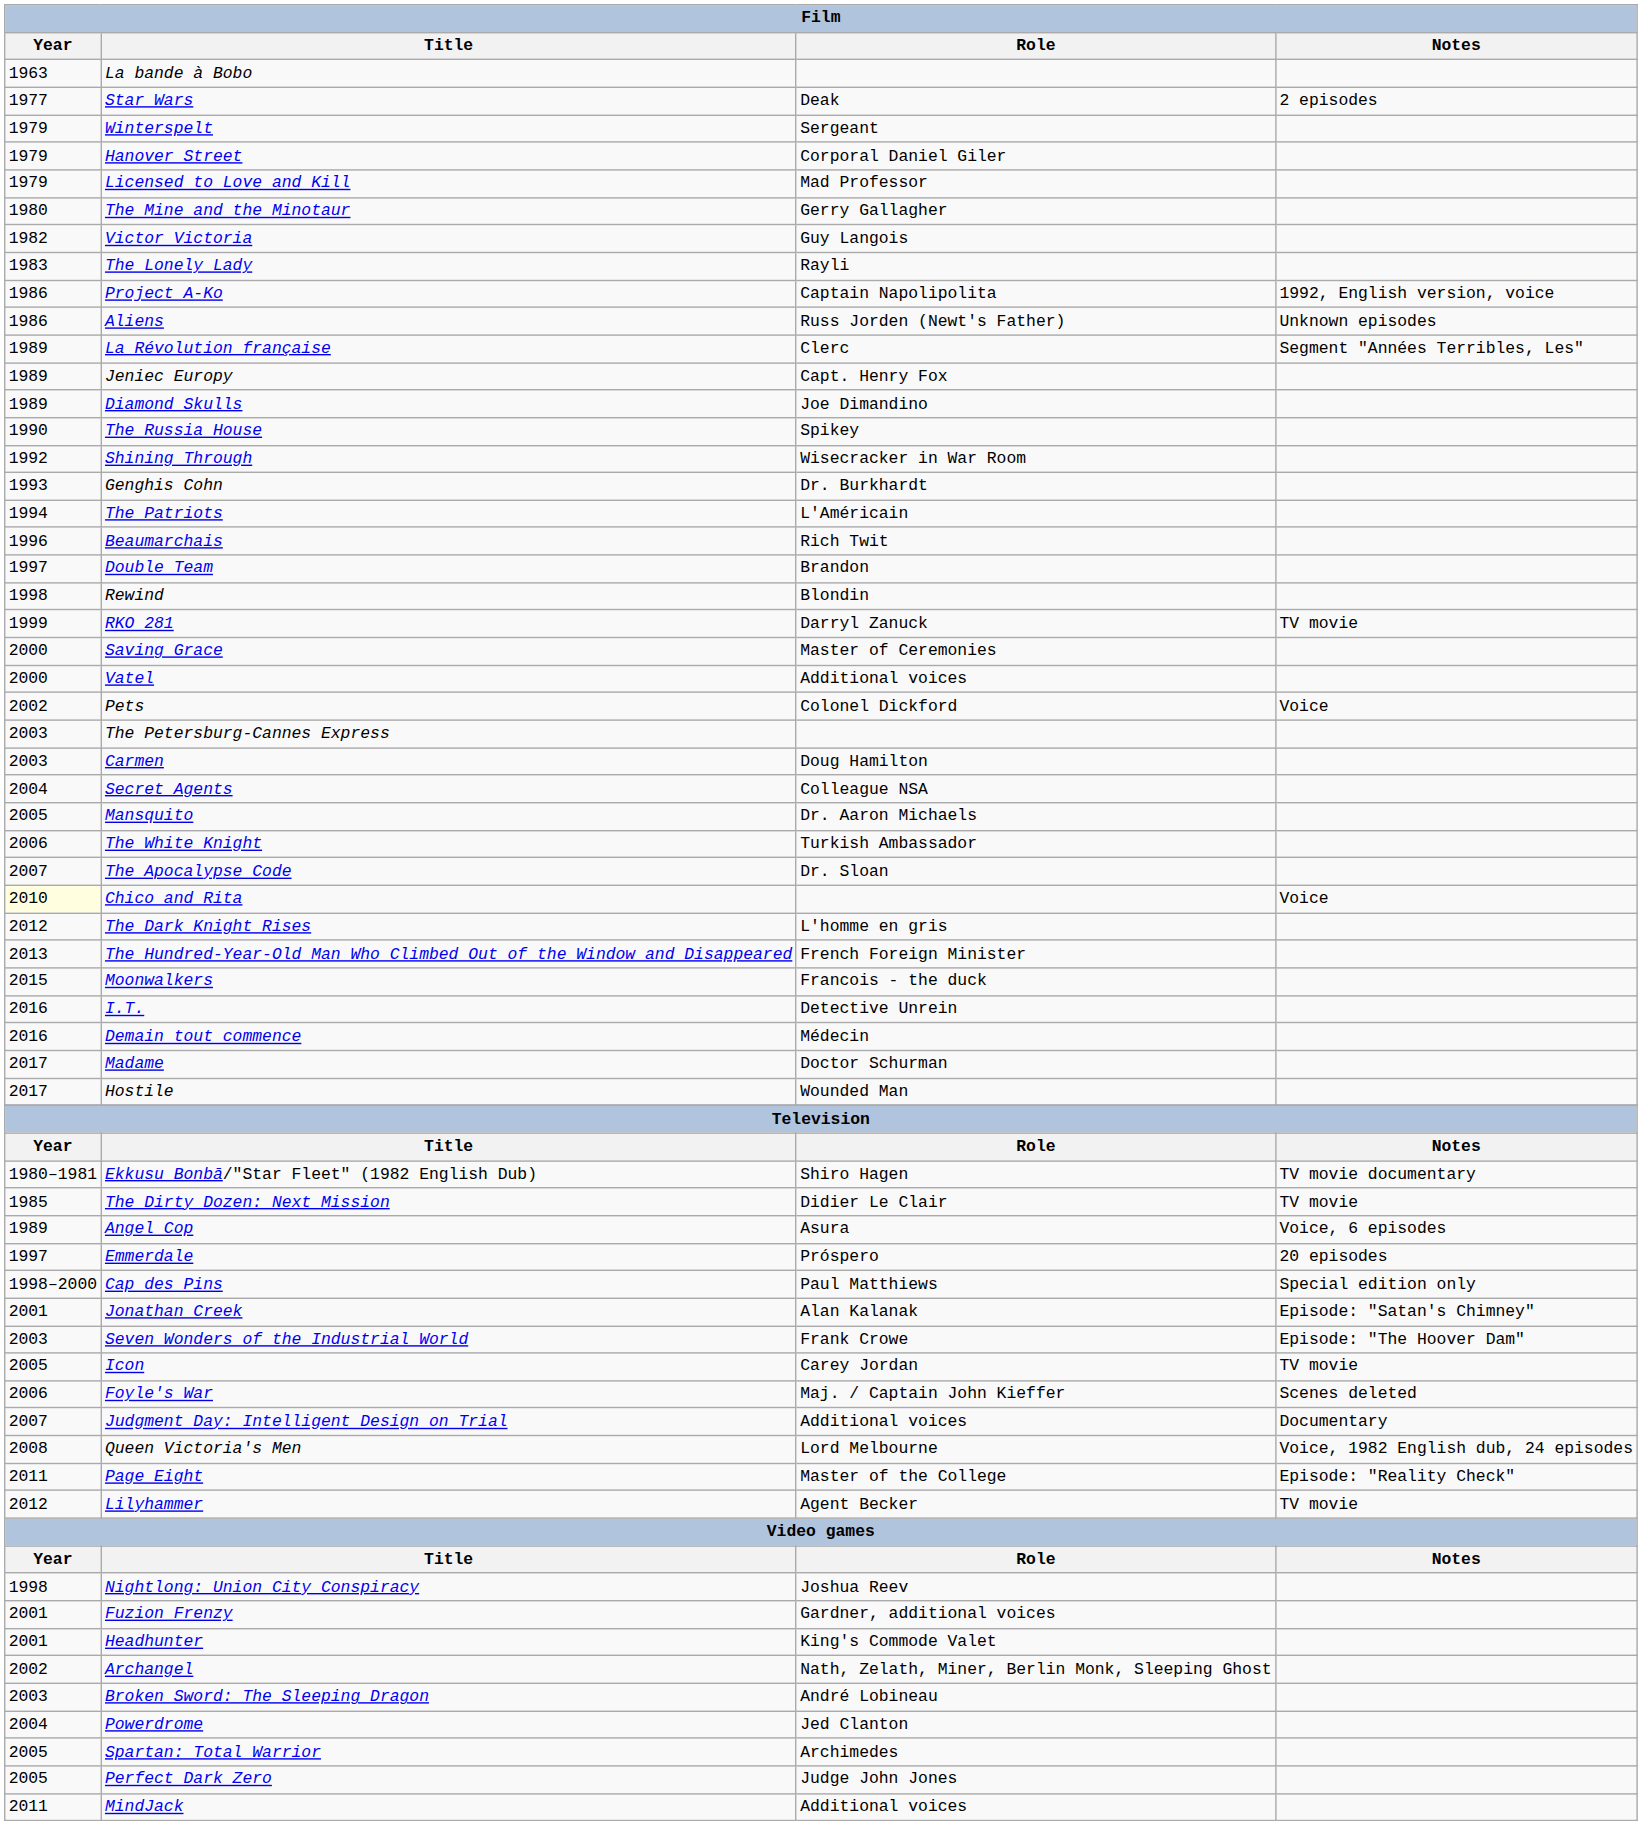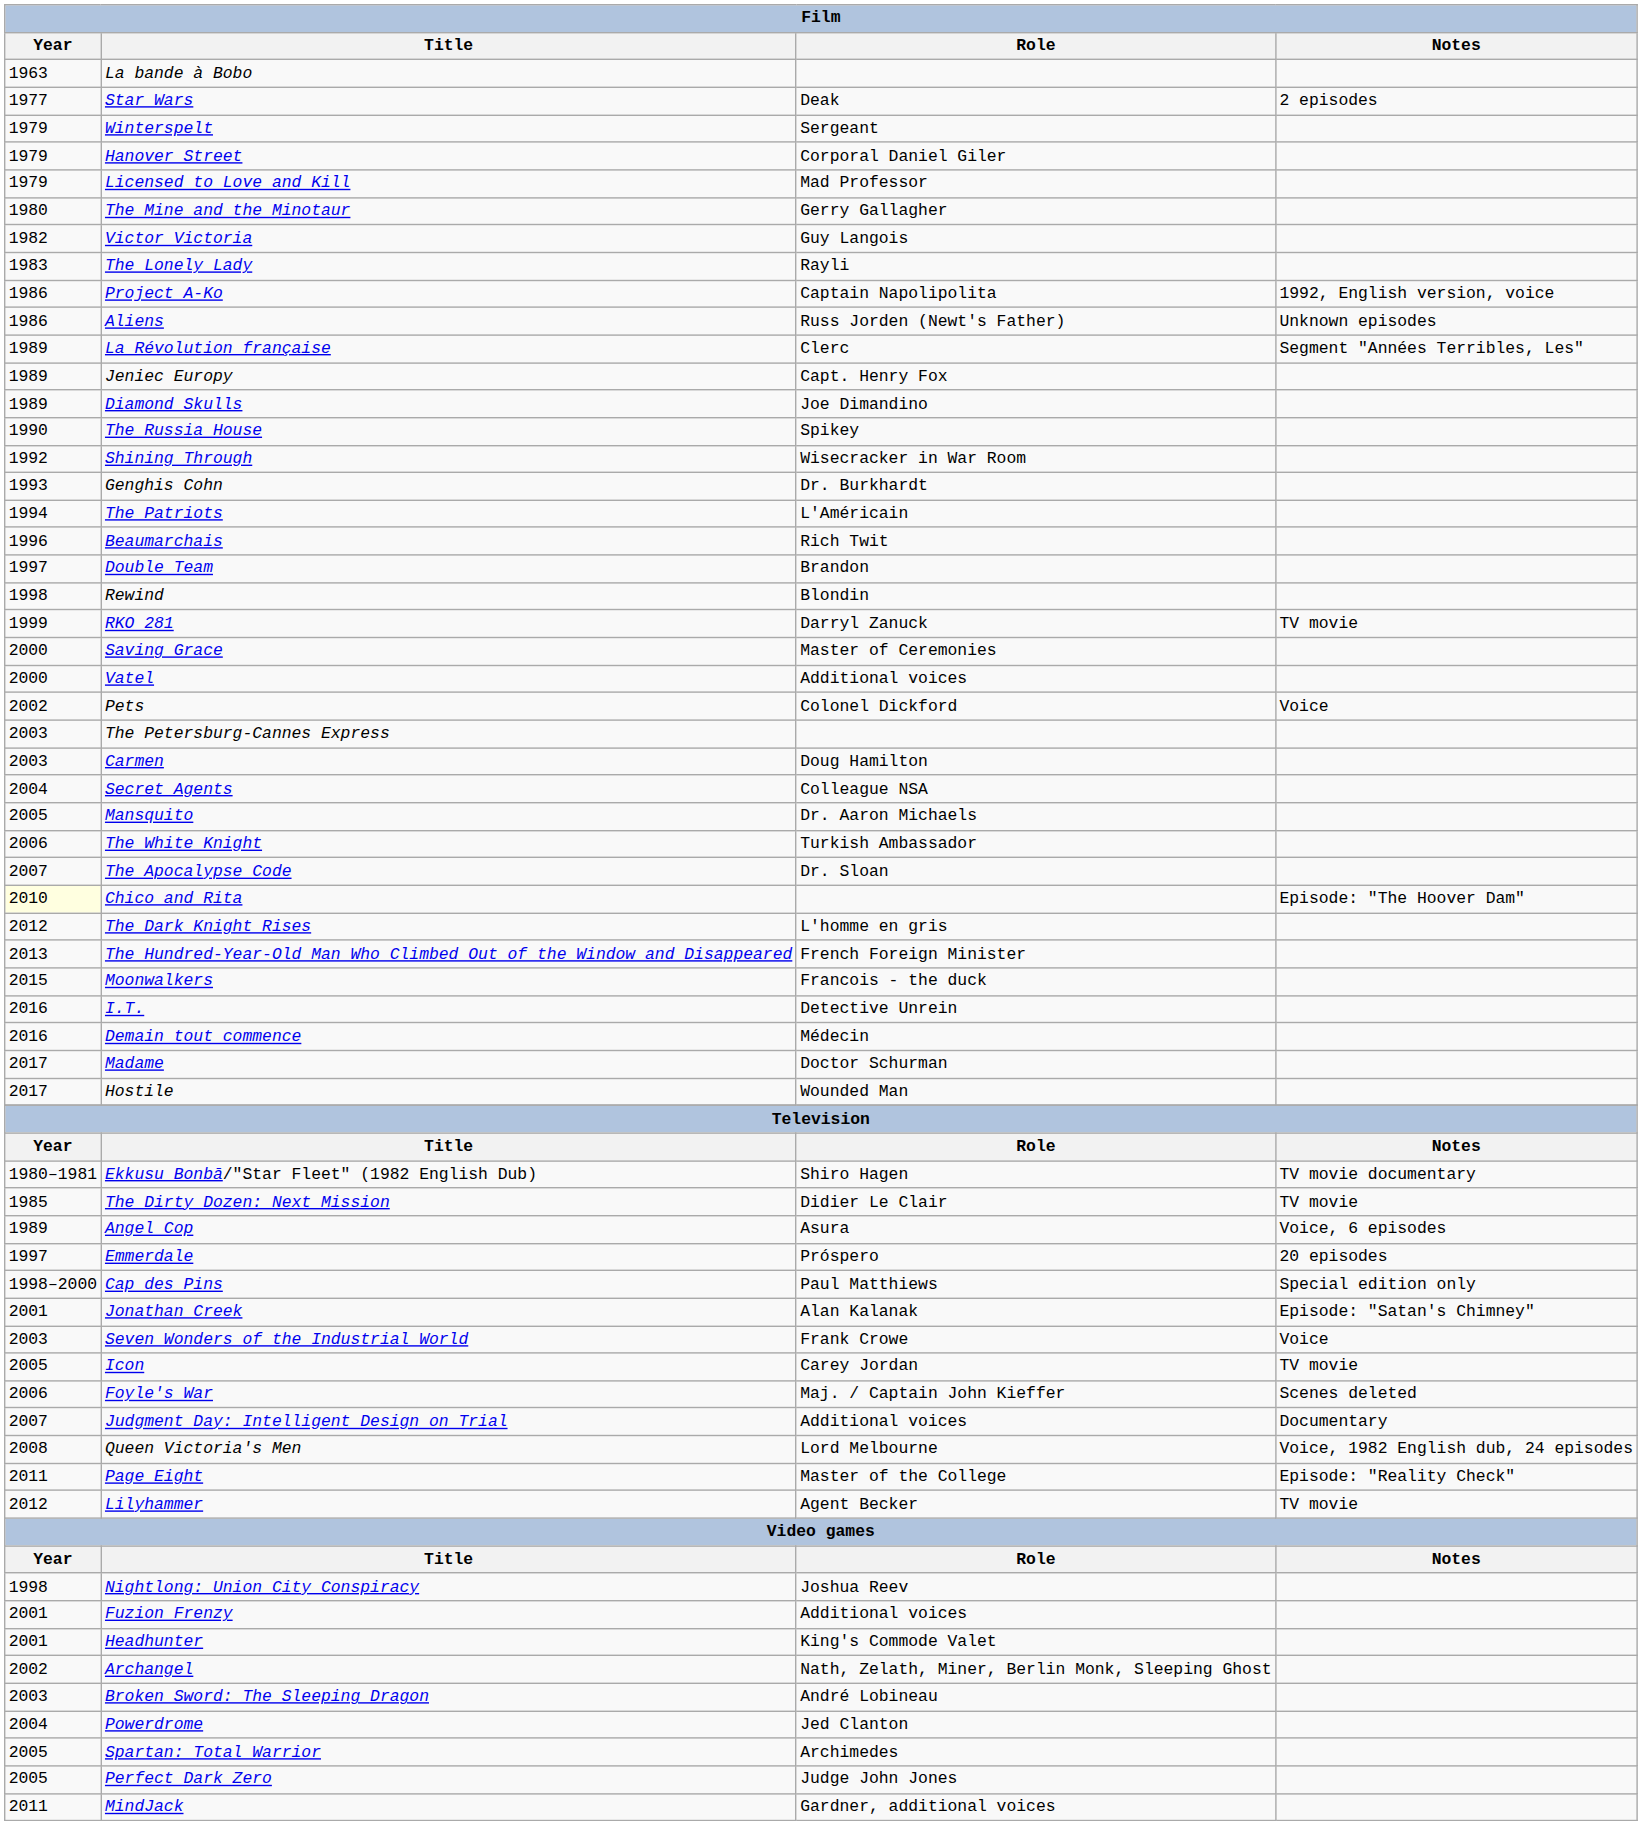(1304, 899) Voice -> (1402, 899) Episode: "The Hoover Dam"
(1402, 1339) Episode: "The Hoover Dam" -> (1304, 1339) Voice
(928, 1614) Gardner, additional voices -> (884, 1614) Additional voices
(884, 1807) Additional voices -> (928, 1807) Gardner, additional voices
